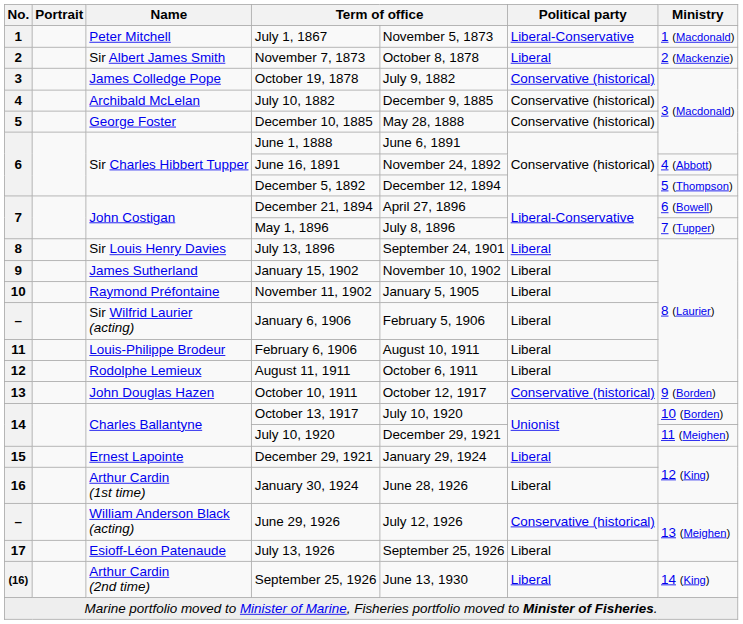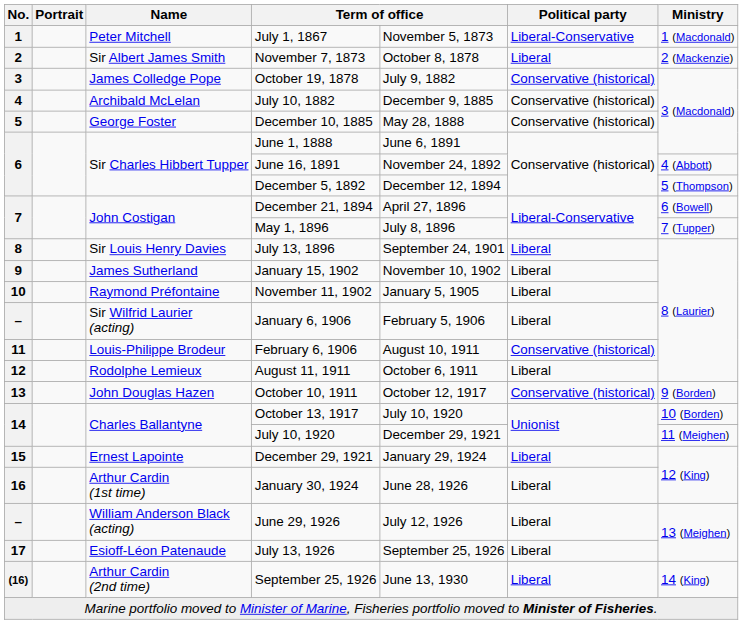(531, 350) Liberal -> (583, 350) Conservative (historical)
(583, 521) Conservative (historical) -> (531, 521) Liberal
